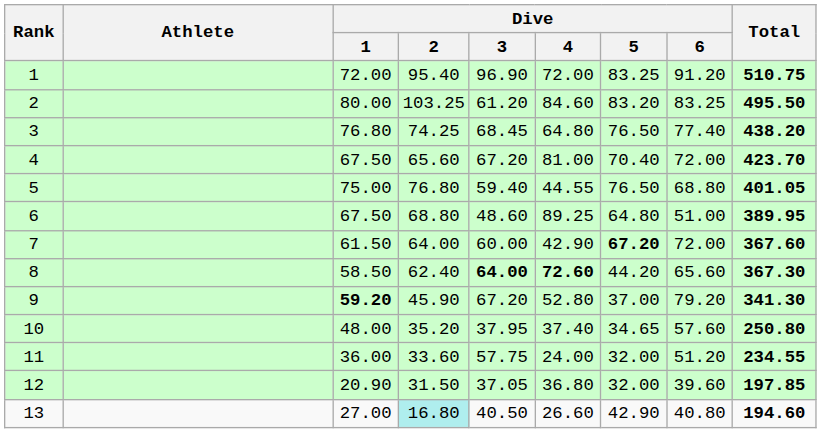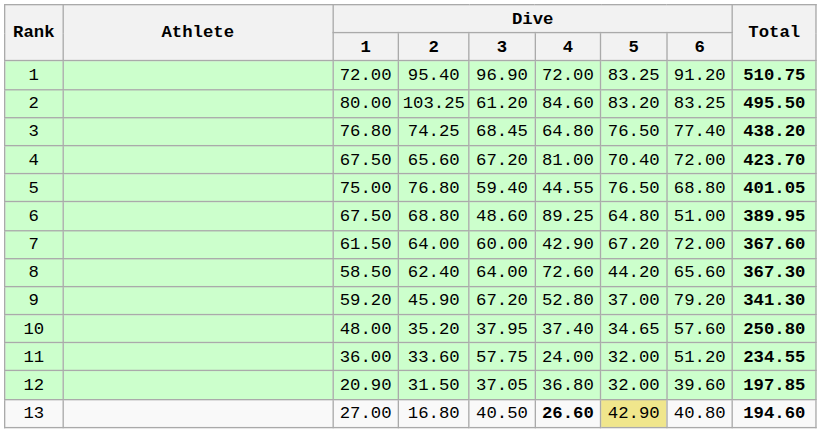(634, 244) bold -> (634, 244) normal
(502, 272) bold -> (502, 272) normal
(568, 272) bold -> (568, 272) normal
(366, 301) bold -> (366, 301) normal
(434, 413) paleturquoise background -> (434, 413) no background
(568, 413) normal -> (568, 413) bold
(634, 413) no background -> (634, 413) khaki background
